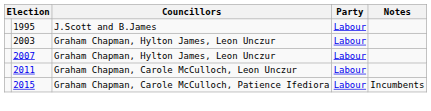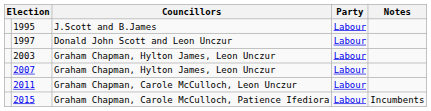+ row: (24, 41)
